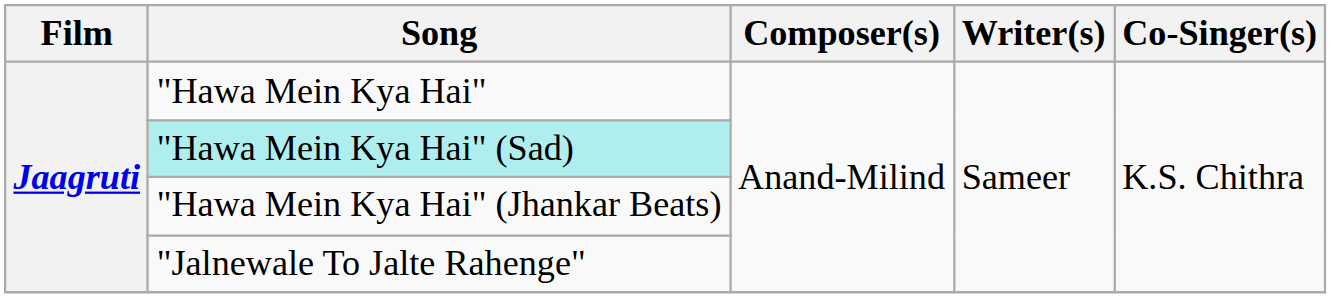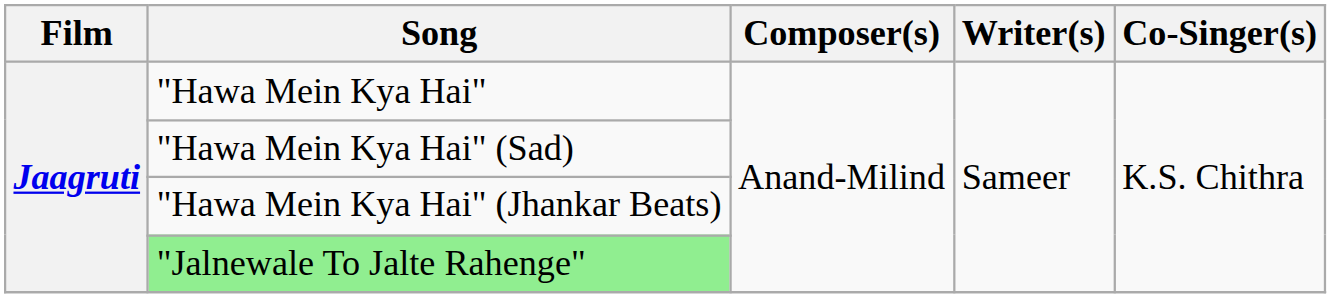(365, 147) paleturquoise background -> (365, 147) no background
(371, 262) no background -> (371, 262) lightgreen background
